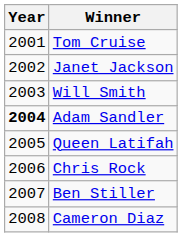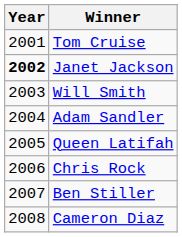(27, 68) normal -> (27, 68) bold
(27, 118) bold -> (27, 118) normal
